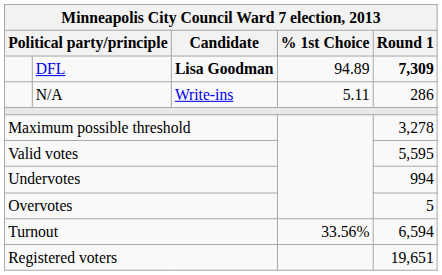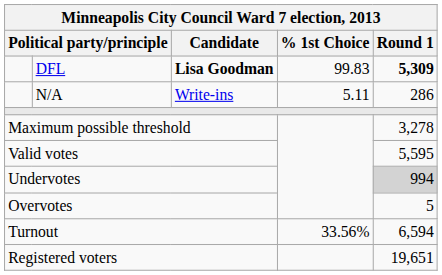(352, 69) 94.89 -> (352, 69) 99.83
(416, 69) 7,309 -> (416, 69) 5,309
(422, 179) no background -> (422, 179) lightgrey background
